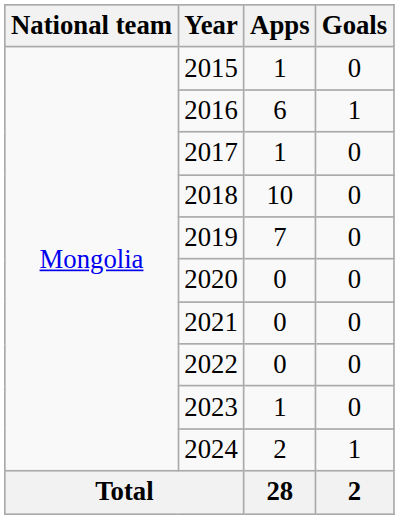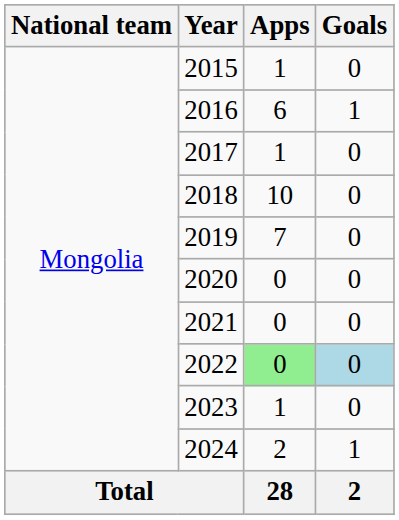(280, 364) no background -> (280, 364) lightgreen background
(355, 364) no background -> (355, 364) lightblue background
